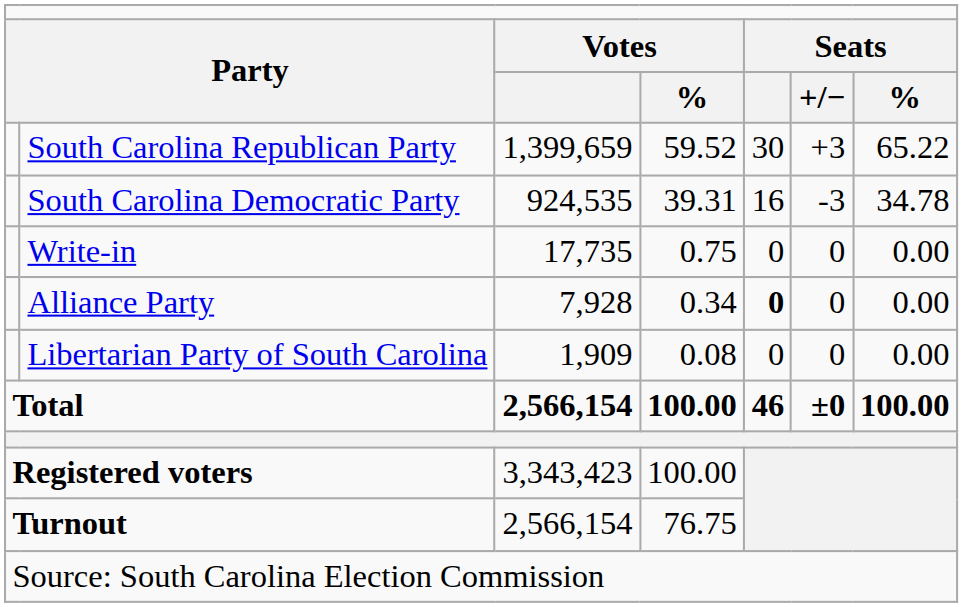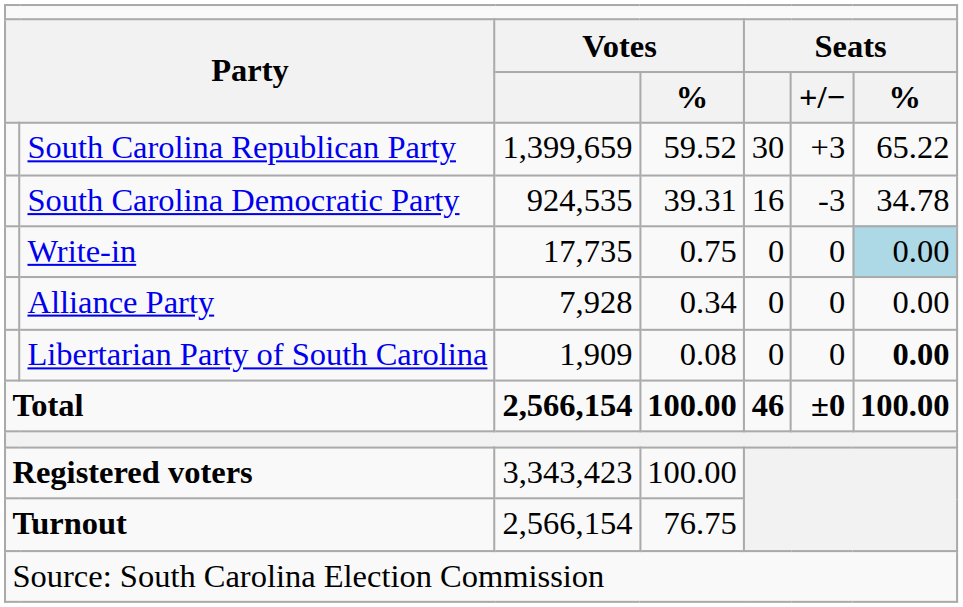(921, 251) no background -> (921, 251) lightblue background
(776, 302) bold -> (776, 302) normal
(921, 354) normal -> (921, 354) bold
